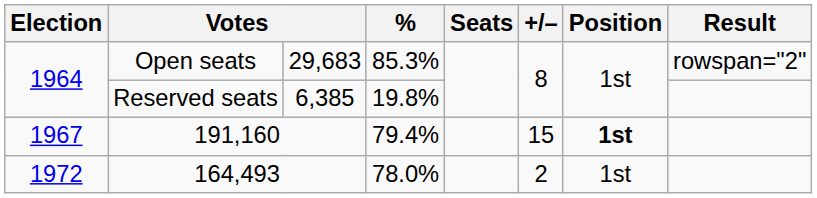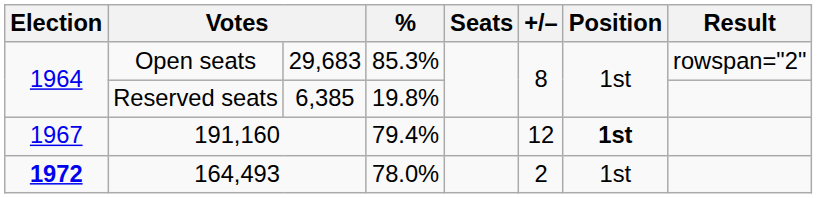(541, 135) 15 -> (541, 135) 12
(56, 173) normal -> (56, 173) bold
